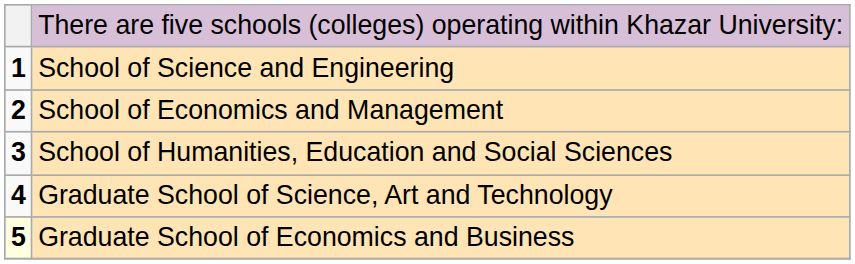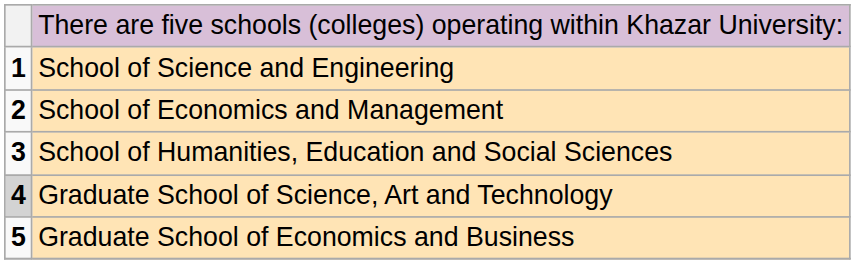(18, 195) no background -> (18, 195) lightgrey background
(18, 237) lightyellow background -> (18, 237) no background
